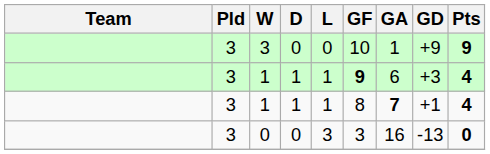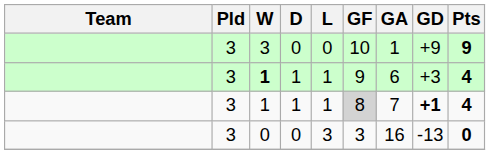(265, 76) normal -> (265, 76) bold
(360, 76) bold -> (360, 76) normal
(360, 105) no background -> (360, 105) lightgrey background
(395, 105) bold -> (395, 105) normal
(430, 105) normal -> (430, 105) bold
